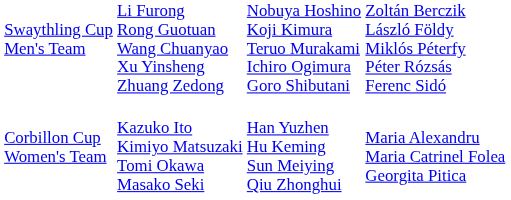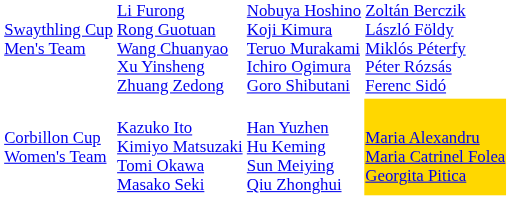(435, 156) no background -> (435, 156) gold background
